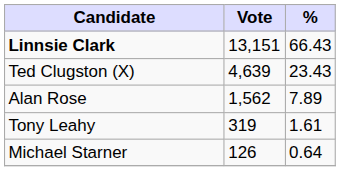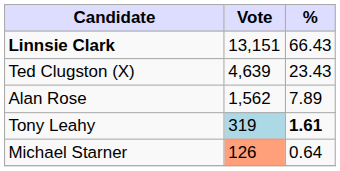(242, 125) no background -> (242, 125) lightblue background
(306, 125) normal -> (306, 125) bold
(242, 152) no background -> (242, 152) lightsalmon background
